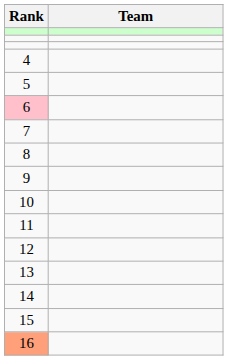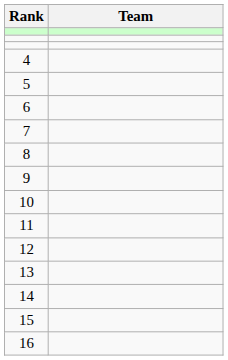(26, 107) pink background -> (26, 107) no background
(26, 343) lightsalmon background -> (26, 343) no background
